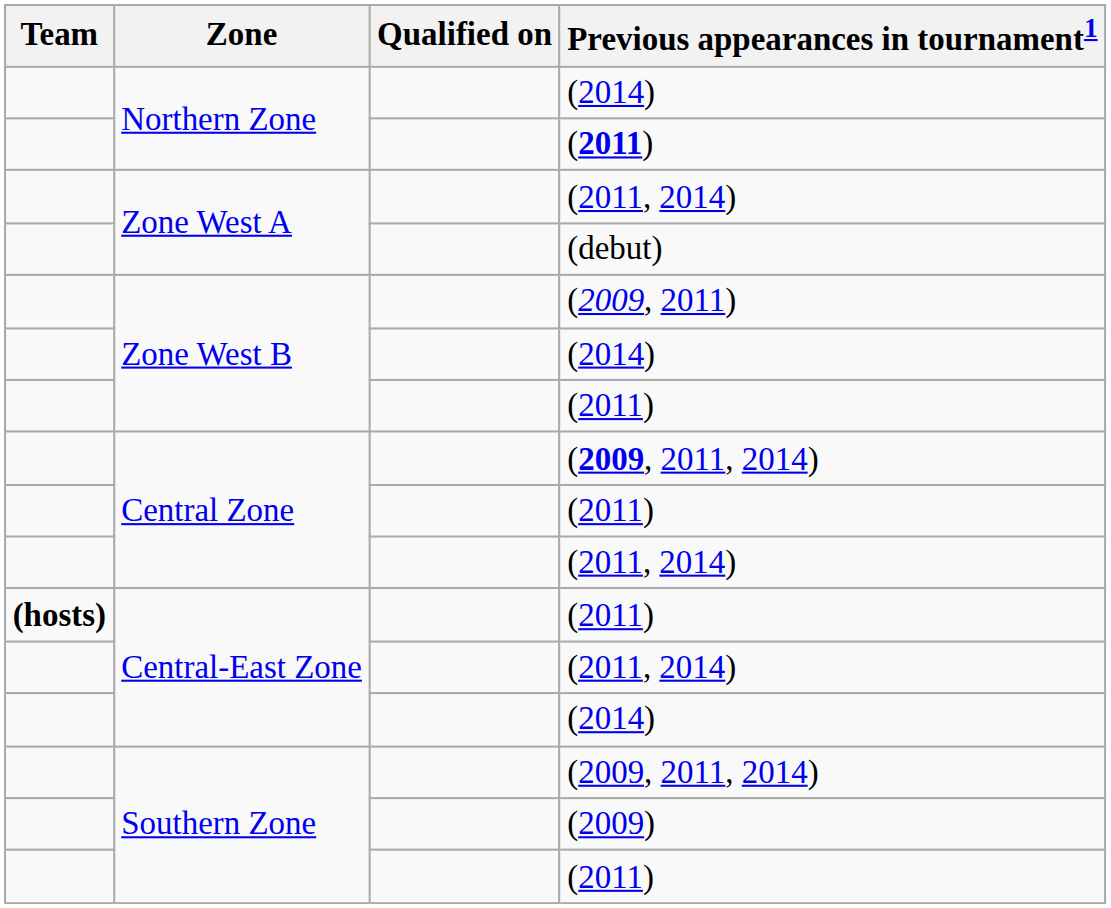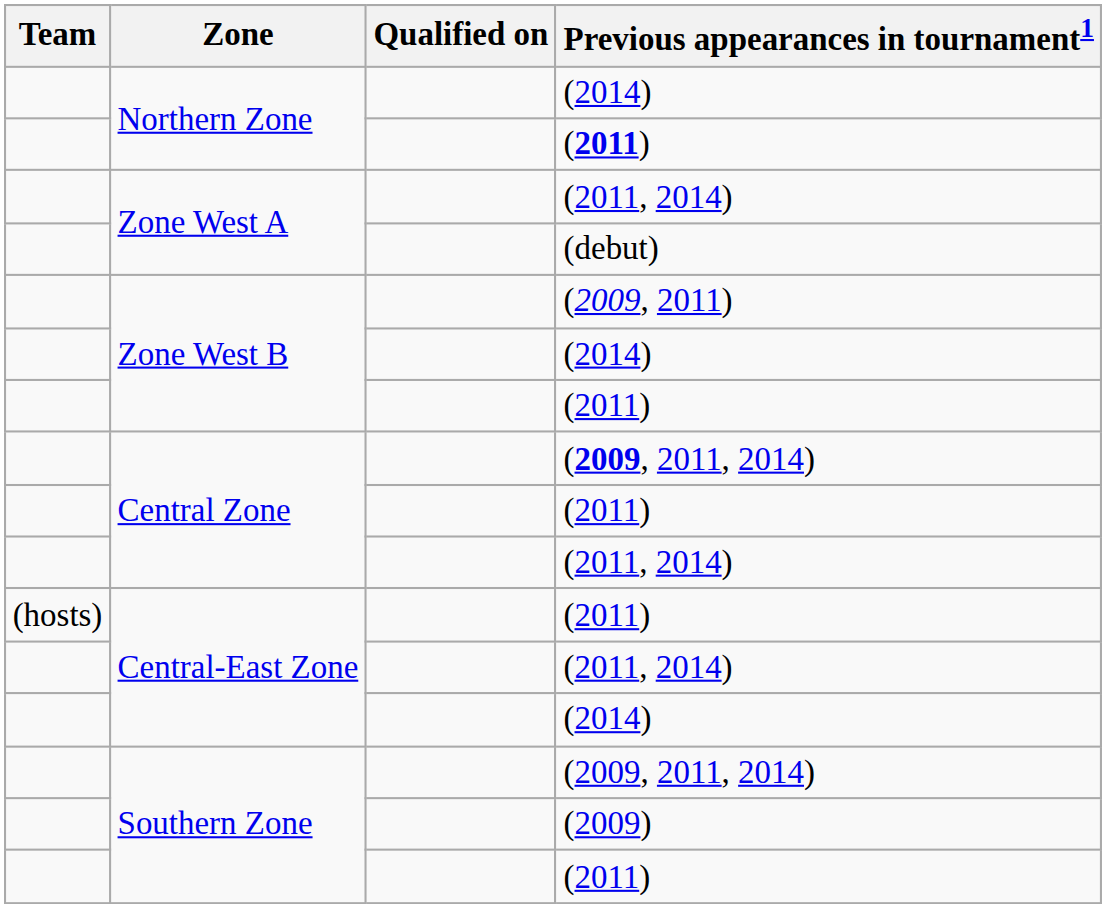(59, 614) bold -> (57, 614) normal
